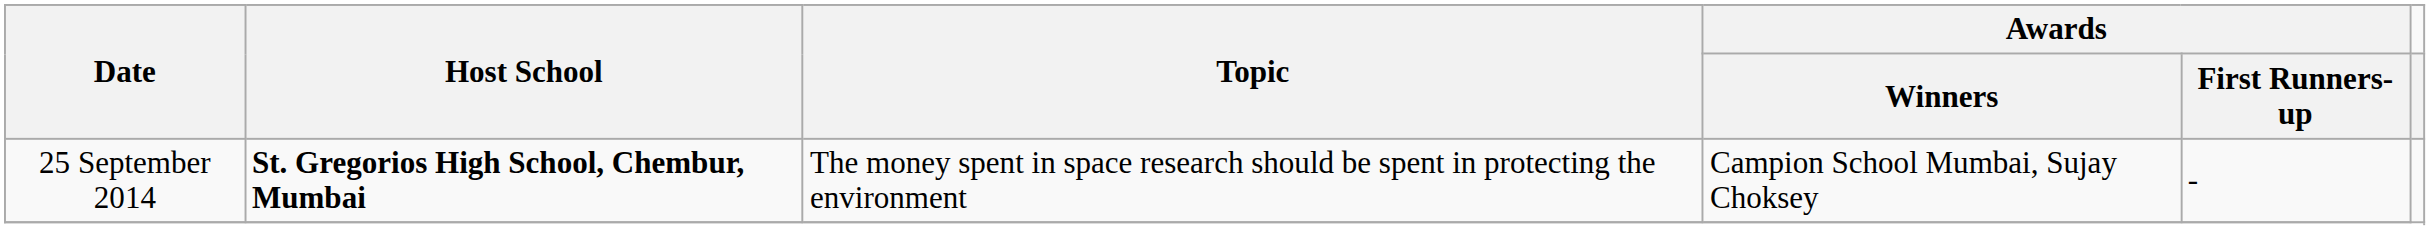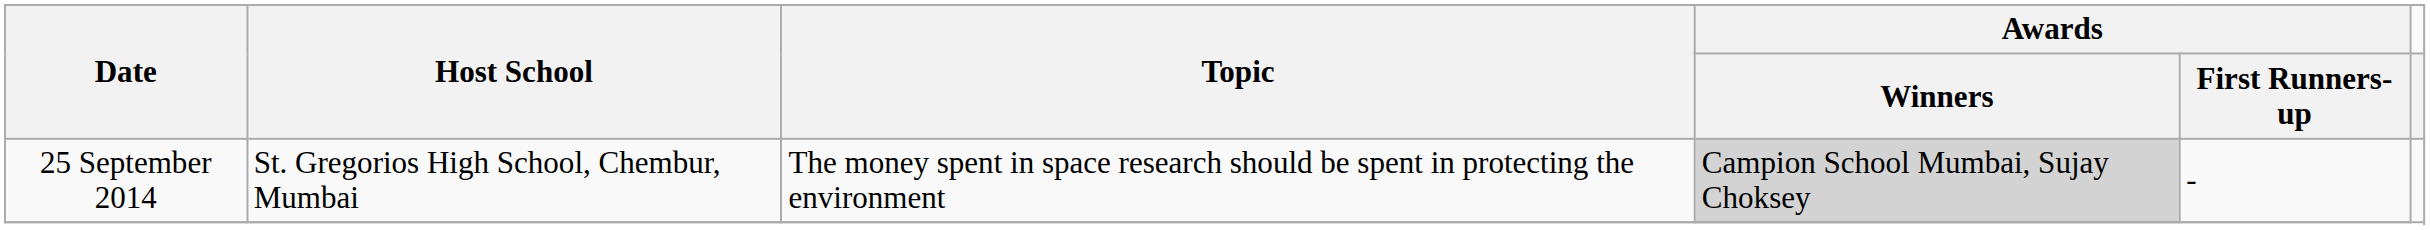(498, 179) bold -> (487, 179) normal
(1913, 179) no background -> (1905, 179) lightgrey background
